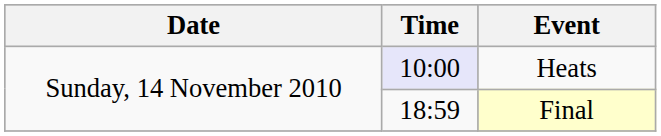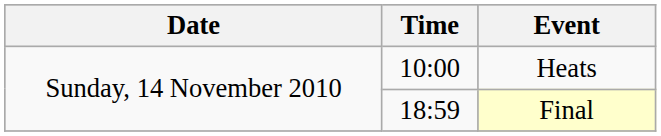(430, 67) lavender background -> (430, 67) no background
